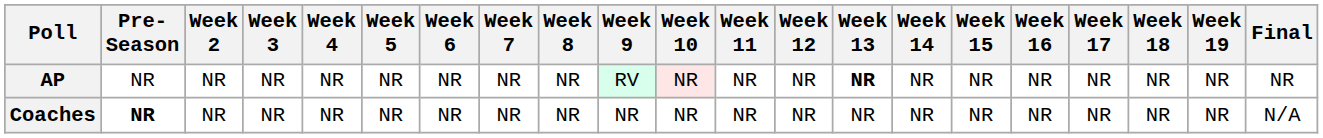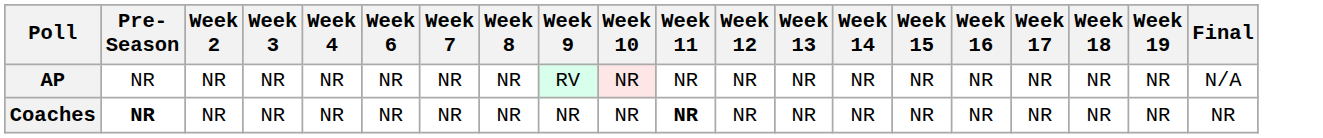- column: (391, 34)
(863, 81) bold -> (804, 81) normal
(1282, 81) NR -> (1223, 81) N/A
(745, 115) normal -> (686, 115) bold
(1282, 115) N/A -> (1223, 115) NR
